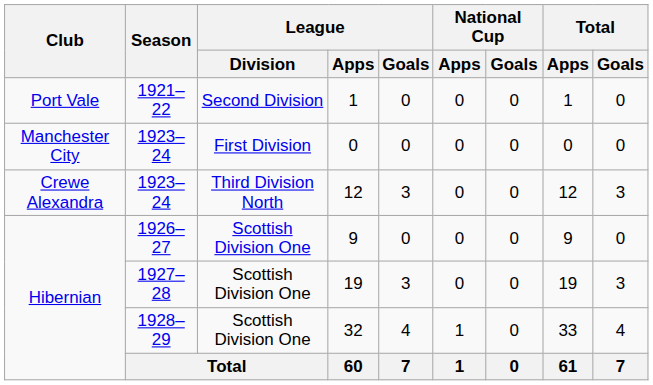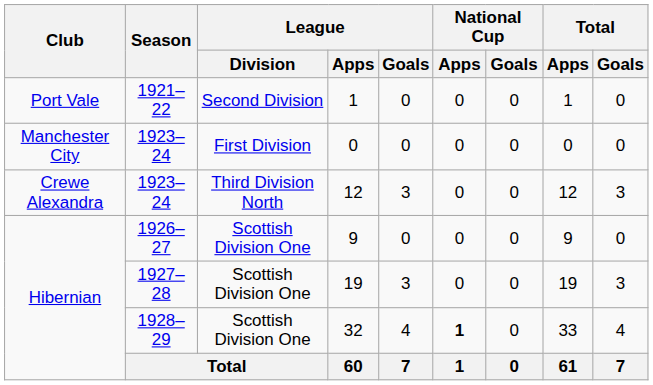(459, 330) normal -> (459, 330) bold
